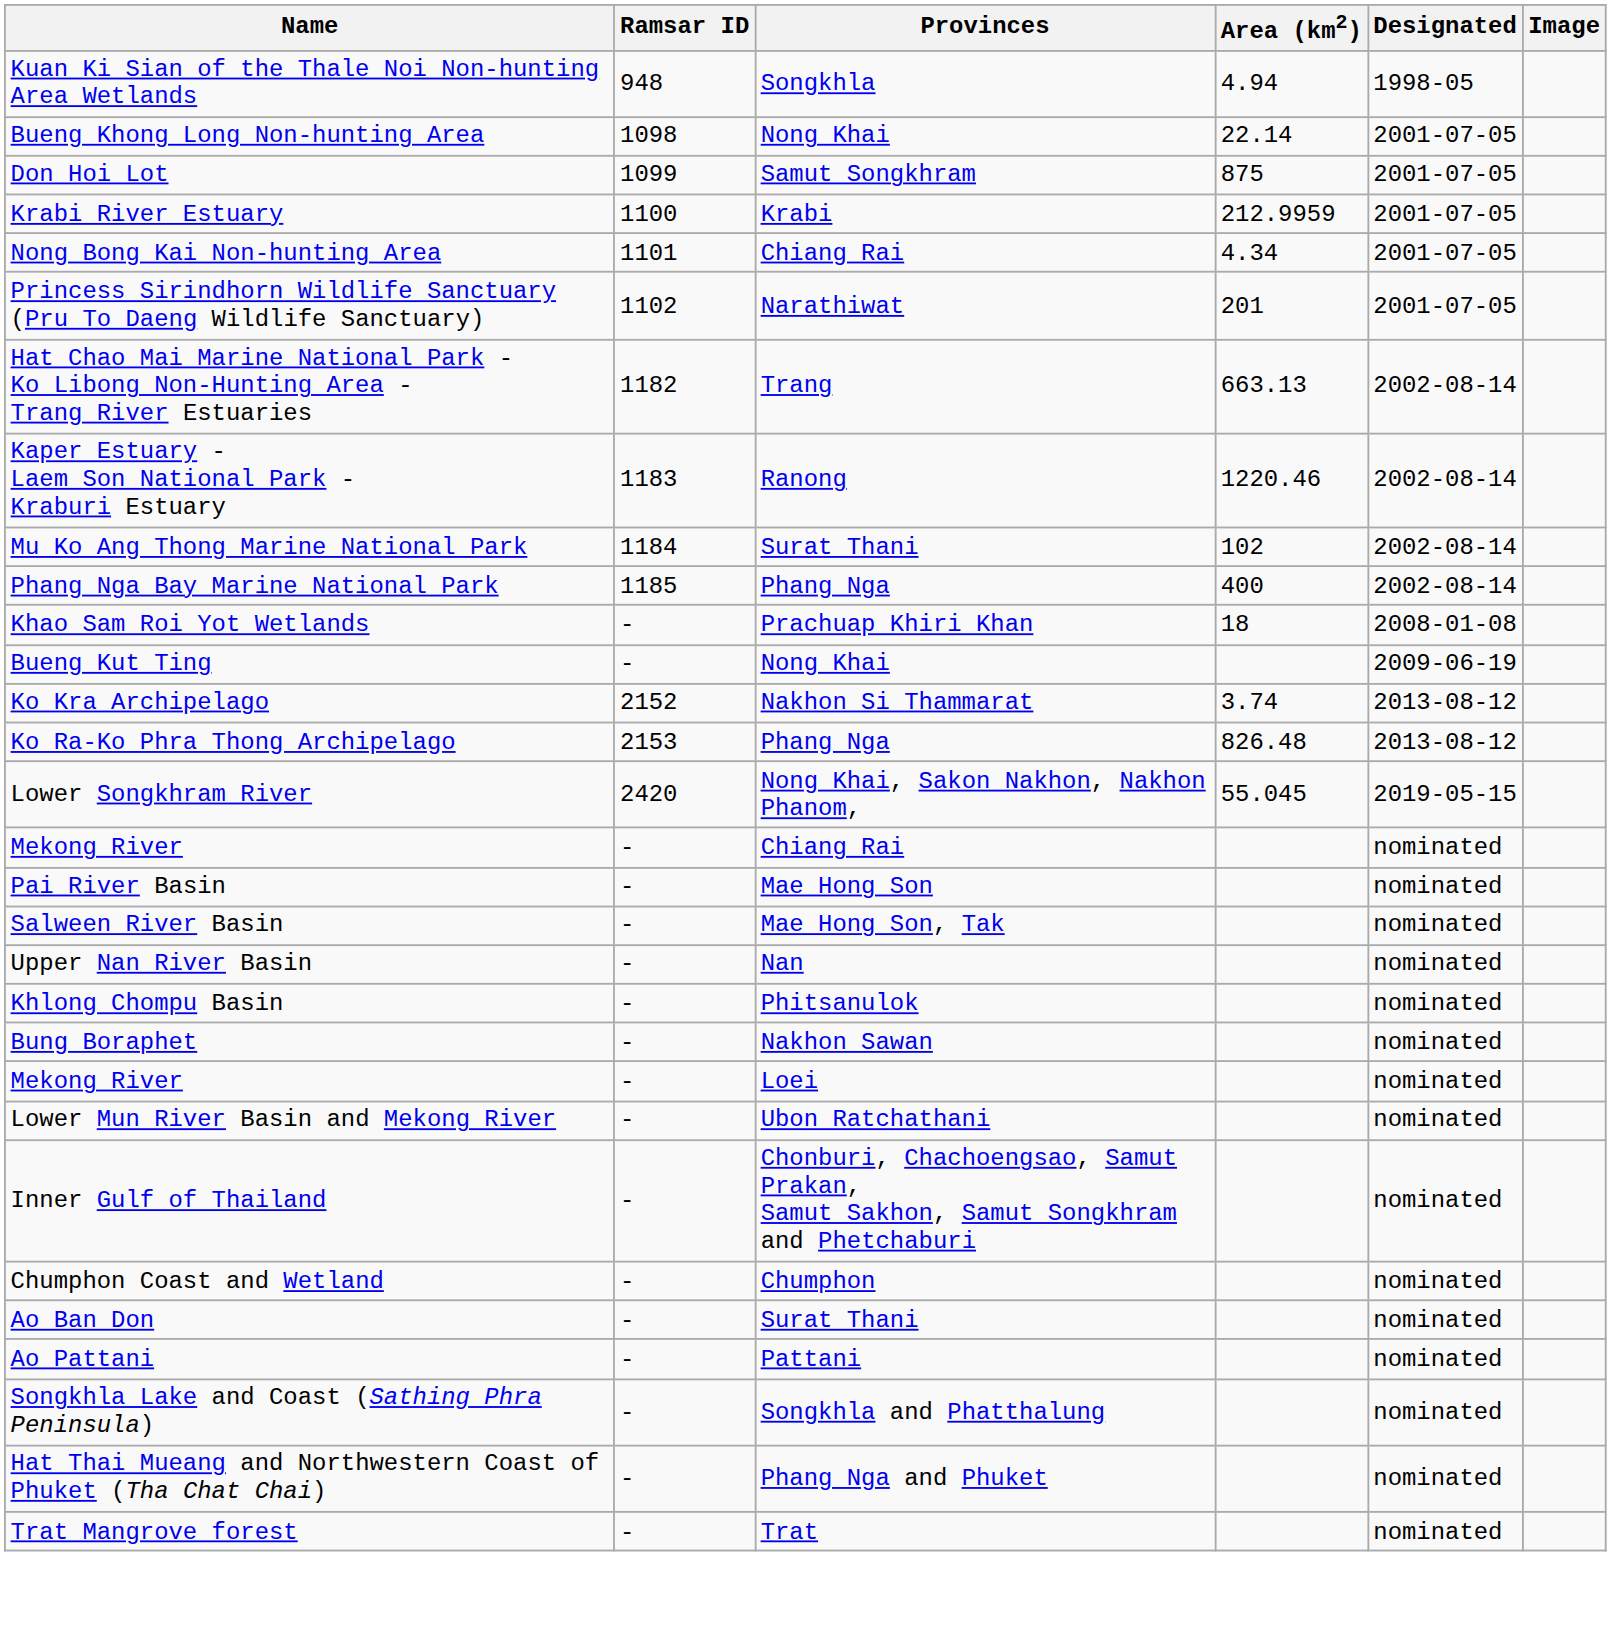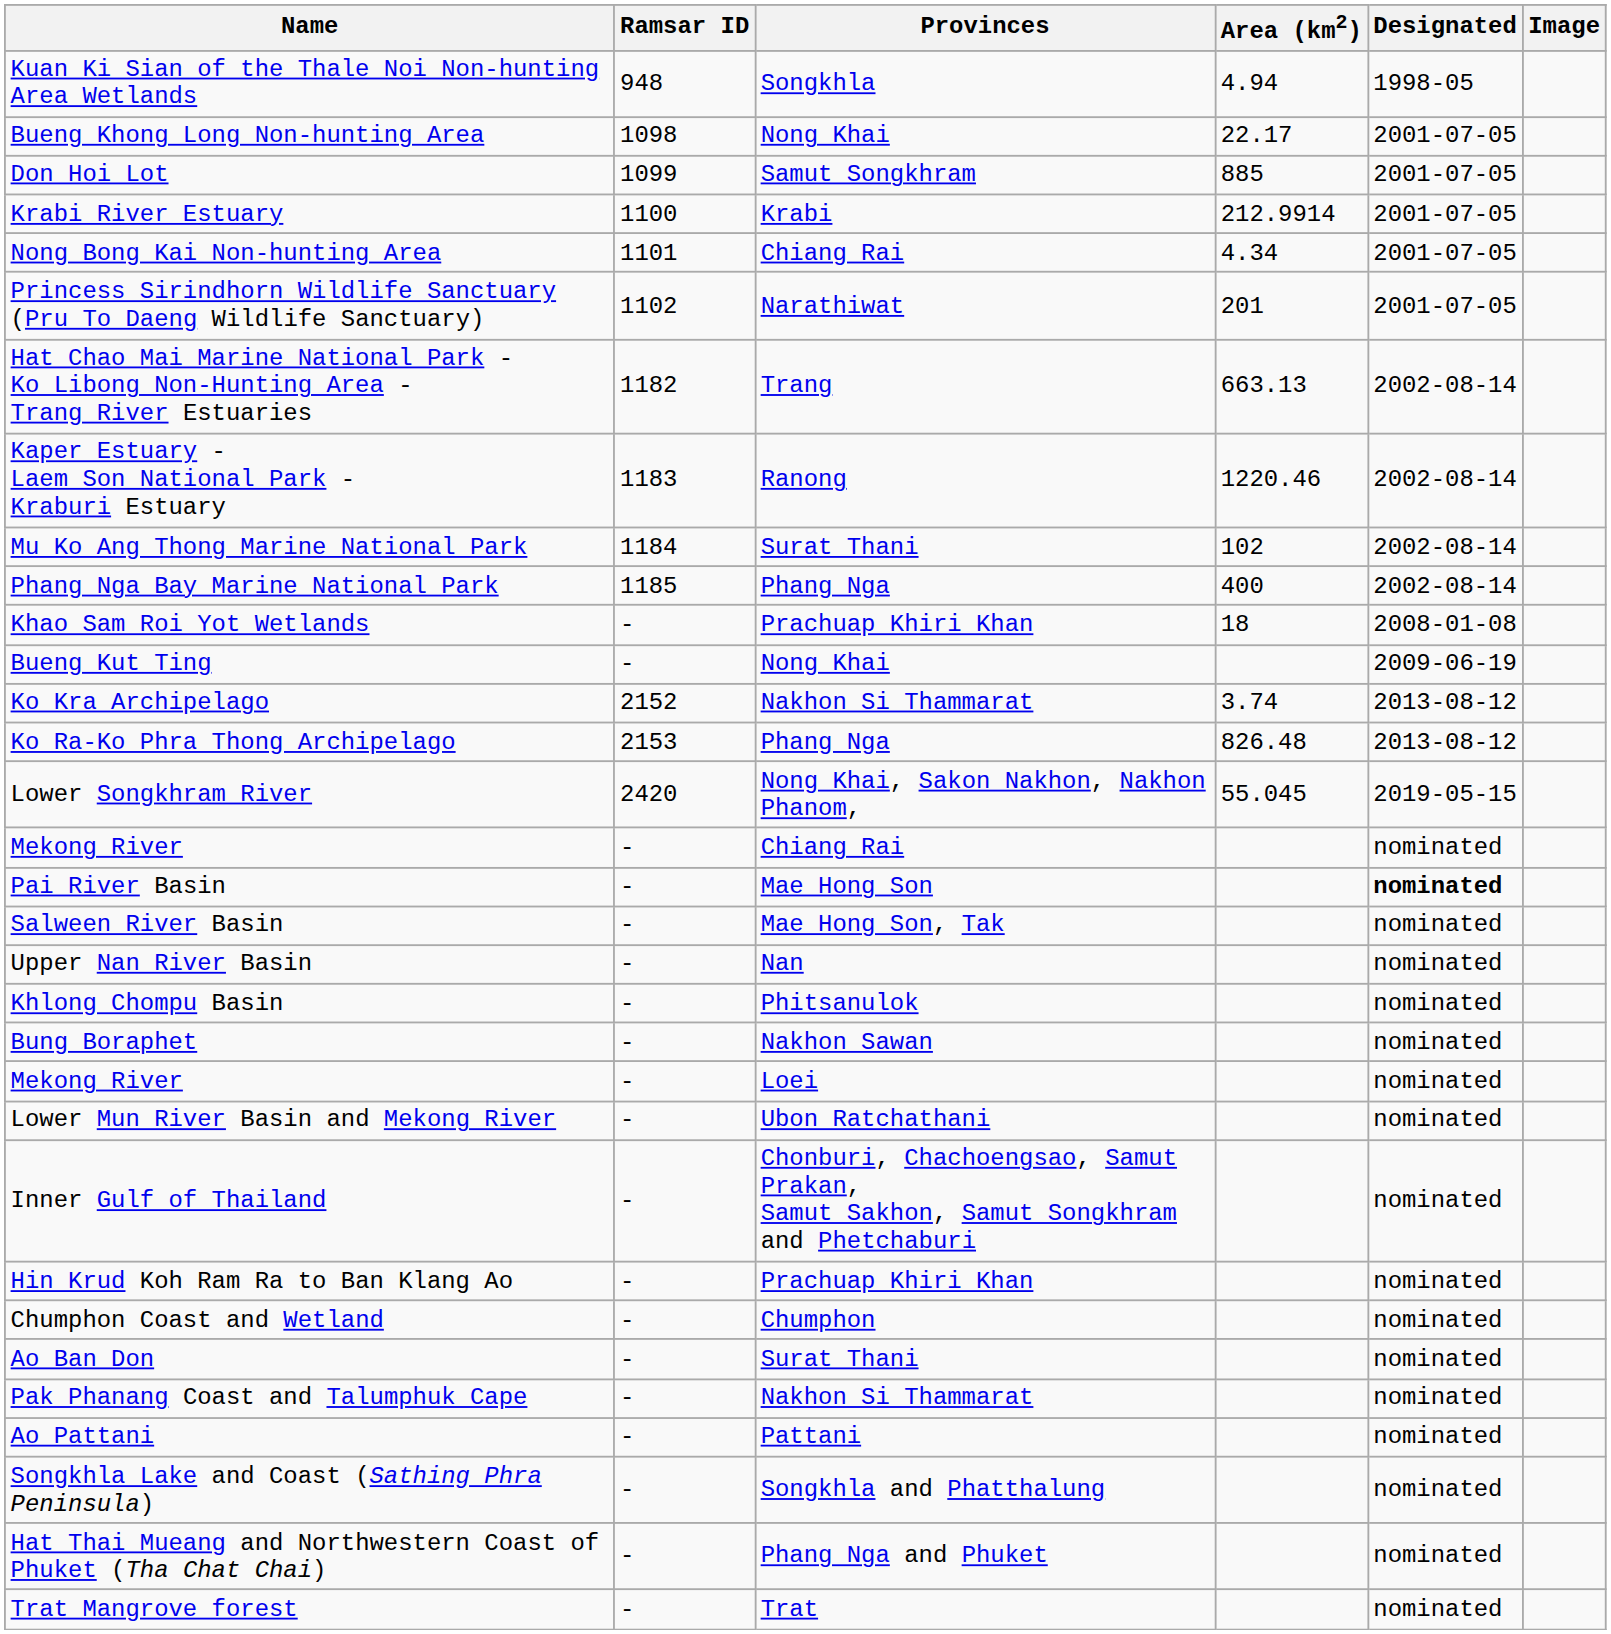(1257, 136) 22.14 -> (1257, 136) 22.17
(1242, 175) 875 -> (1242, 175) 885
(1278, 214) 212.9959 -> (1278, 214) 212.9914
(1438, 886) normal -> (1438, 886) bold
+ row: (262, 1281)
+ row: (269, 1398)
